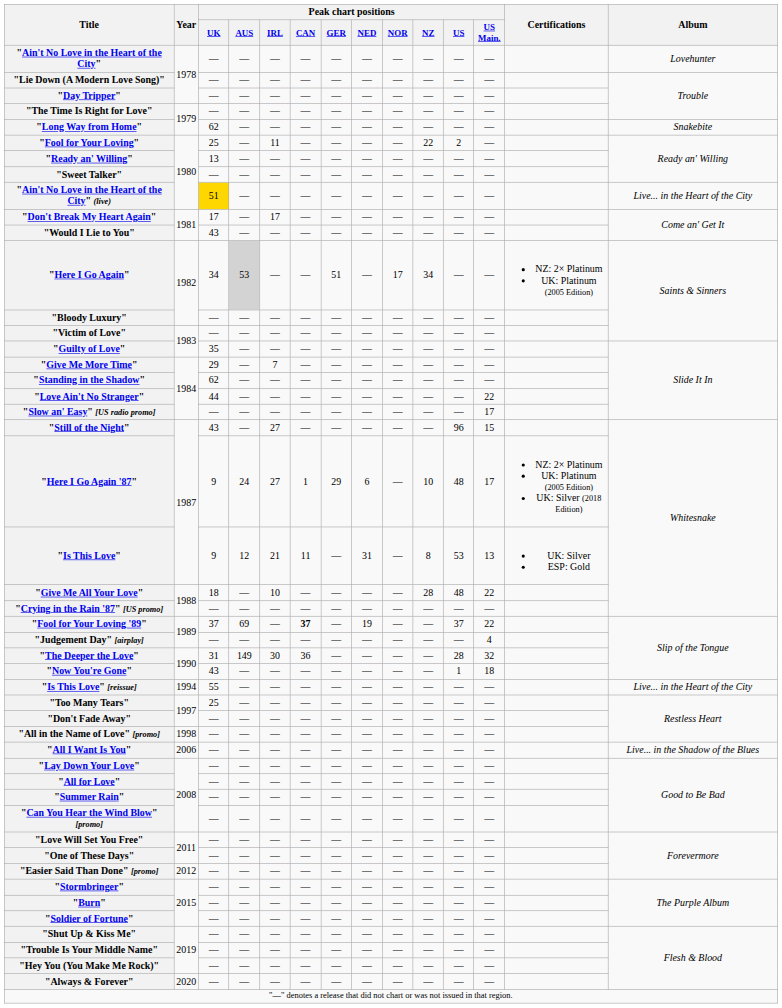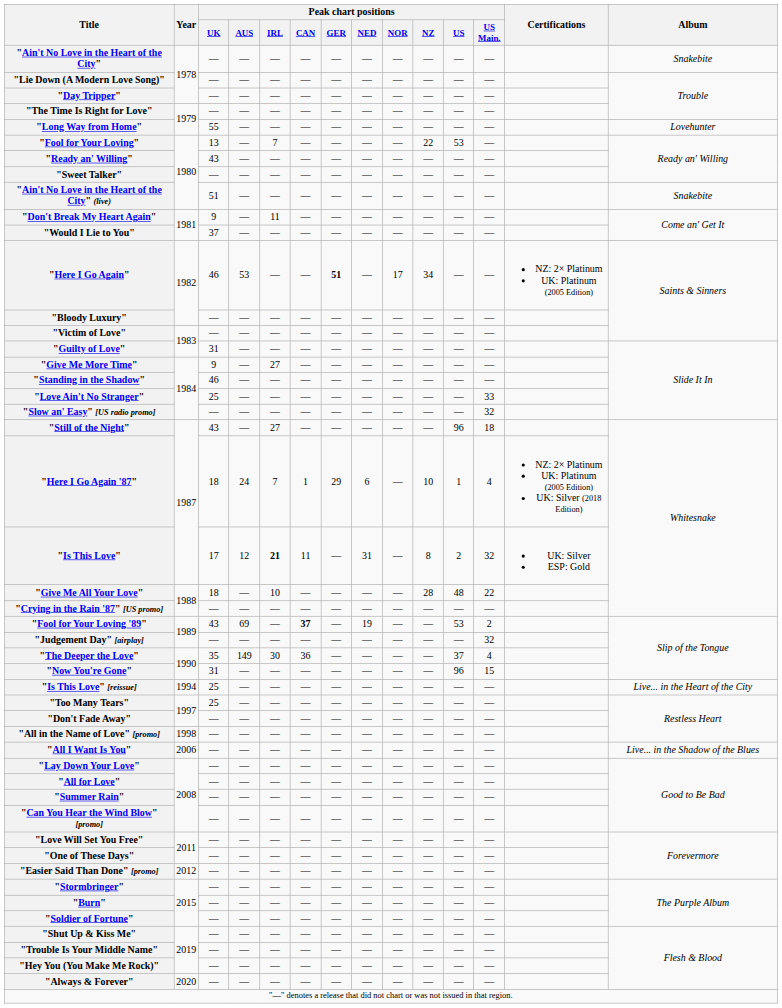(693, 58) Lovehunter -> (693, 58) Snakebite
(214, 127) 62 -> (214, 127) 55
(693, 127) Snakebite -> (693, 127) Lovehunter
(214, 143) 25 -> (214, 143) 13
(275, 143) 11 -> (275, 143) 7
(459, 143) 2 -> (459, 143) 53
(214, 158) 13 -> (214, 158) 43
(214, 195) gold background -> (214, 195) no background
(693, 195) Live... in the Heart of the City -> (693, 195) Snakebite
(214, 217) 17 -> (214, 217) 9
(275, 217) 17 -> (275, 217) 11
(214, 233) 43 -> (214, 233) 37
(214, 275) 34 -> (214, 275) 46
(244, 275) lightgrey background -> (244, 275) no background
(336, 275) normal -> (336, 275) bold
(214, 349) 35 -> (214, 349) 31
(214, 364) 29 -> (214, 364) 9
(275, 364) 7 -> (275, 364) 27
(214, 380) 62 -> (214, 380) 46
(214, 396) 44 -> (214, 396) 25
(489, 396) 22 -> (489, 396) 33
(489, 412) 17 -> (489, 412) 32
(489, 427) 15 -> (489, 427) 18
(214, 481) 9 -> (214, 481) 18
(275, 481) 27 -> (275, 481) 7
(459, 481) 48 -> (459, 481) 1
(489, 481) 17 -> (489, 481) 4
(214, 556) 9 -> (214, 556) 17
(275, 556) normal -> (275, 556) bold
(459, 556) 53 -> (459, 556) 2
(489, 556) 13 -> (489, 556) 32
(214, 624) 37 -> (214, 624) 43
(459, 624) 37 -> (459, 624) 53
(489, 624) 22 -> (489, 624) 2
(489, 640) 4 -> (489, 640) 32
(214, 655) 31 -> (214, 655) 35
(459, 655) 28 -> (459, 655) 37
(489, 655) 32 -> (489, 655) 4
(214, 671) 43 -> (214, 671) 31
(459, 671) 1 -> (459, 671) 96
(489, 671) 18 -> (489, 671) 15
(214, 687) 55 -> (214, 687) 25
